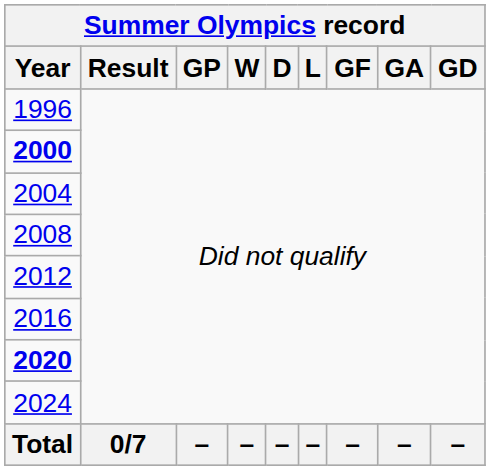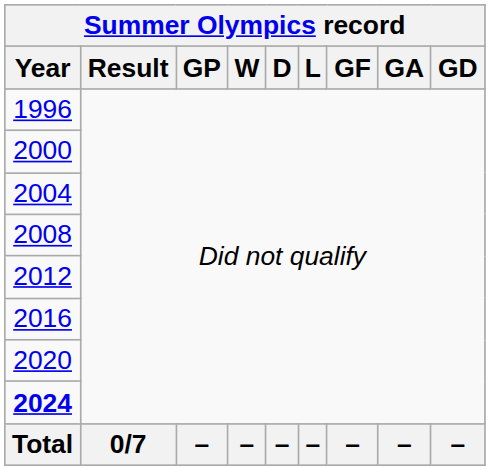(43, 151) bold -> (43, 151) normal
(43, 360) bold -> (43, 360) normal
(43, 402) normal -> (43, 402) bold
